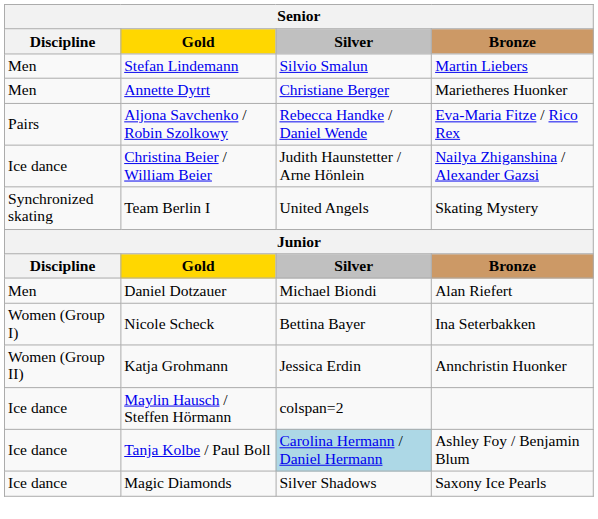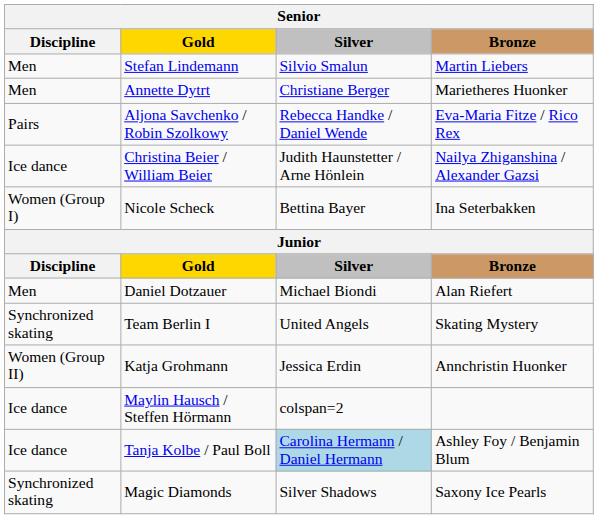rows swapped: (167, 208) <-> (169, 324)
(38, 483) Ice dance -> (51, 492) Synchronized skating
